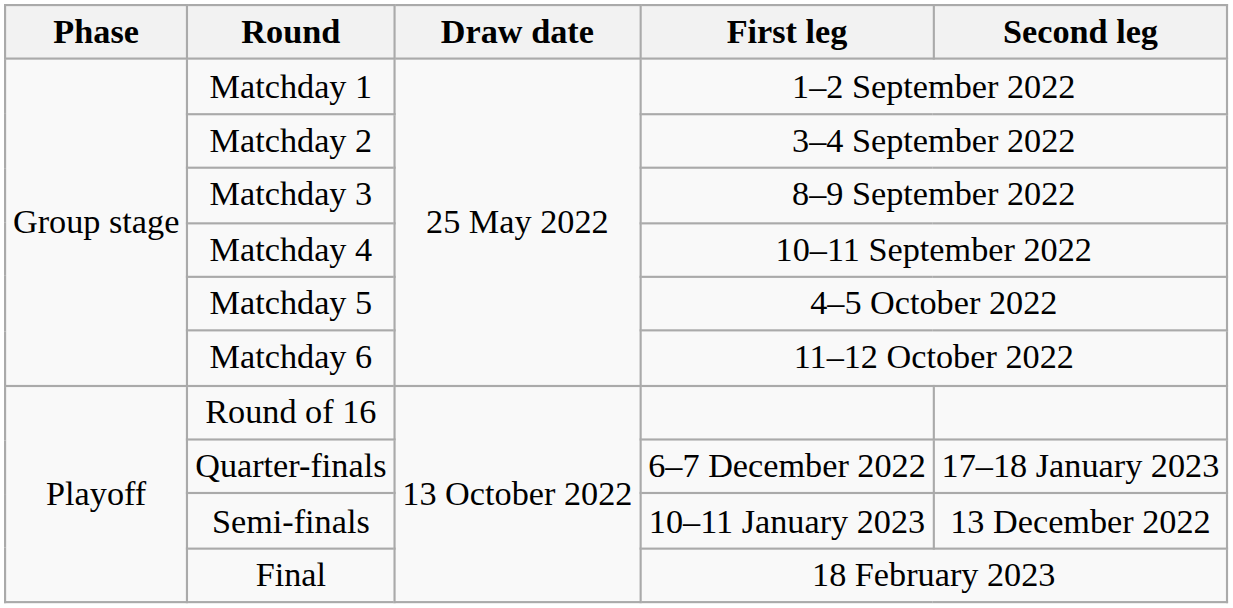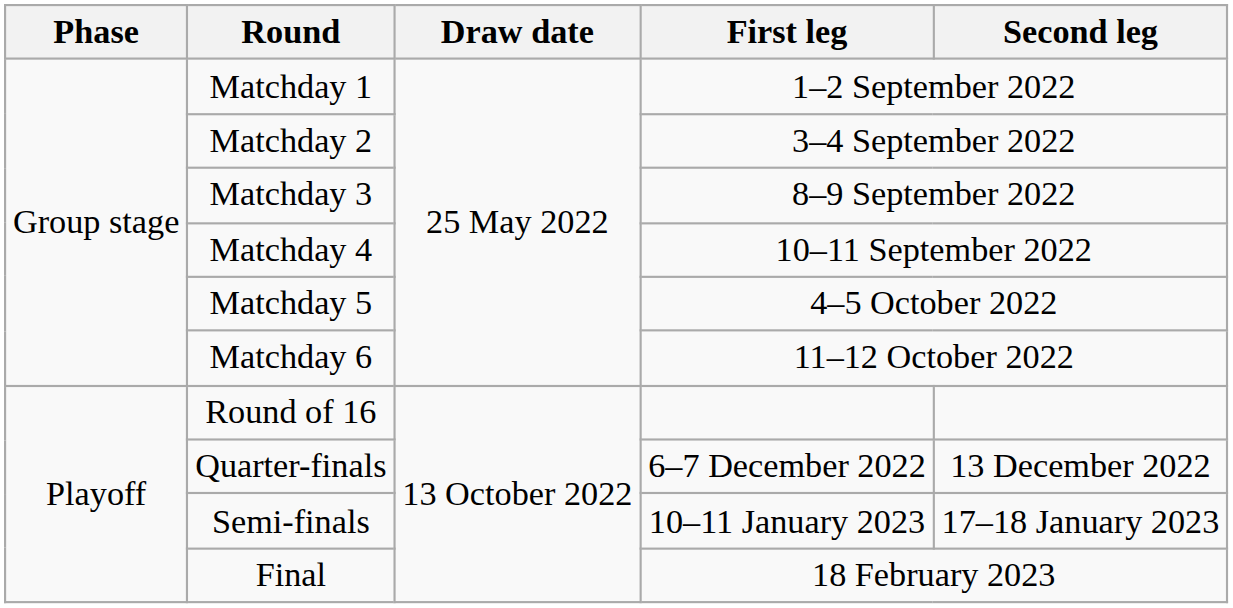(1080, 466) 17–18 January 2023 -> (1080, 466) 13 December 2022
(1080, 520) 13 December 2022 -> (1080, 520) 17–18 January 2023
